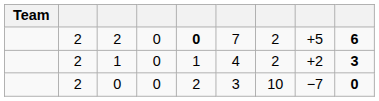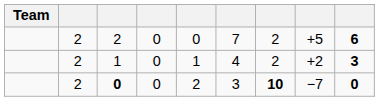(196, 38) bold -> (196, 38) normal
(117, 84) normal -> (117, 84) bold
(275, 84) normal -> (275, 84) bold
